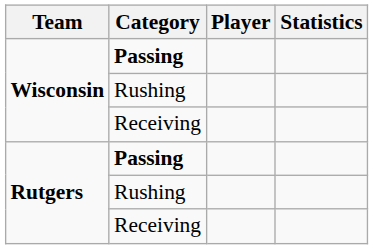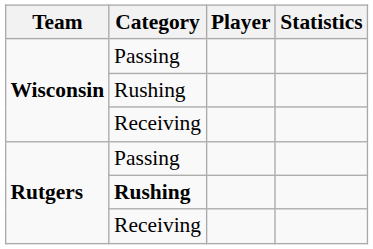(149, 55) bold -> (147, 55) normal
(149, 157) bold -> (147, 157) normal
(150, 191) normal -> (152, 191) bold
